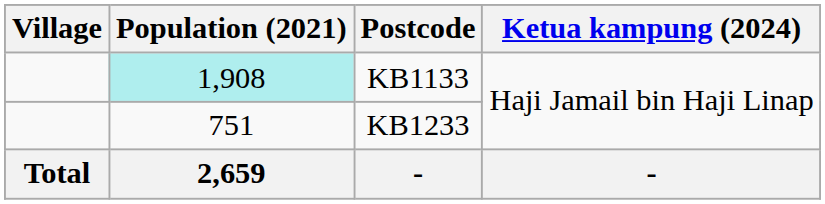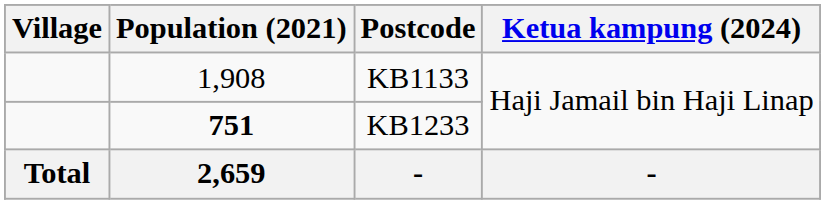(231, 76) paleturquoise background -> (231, 76) no background
(231, 125) normal -> (231, 125) bold
